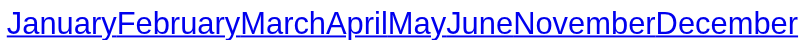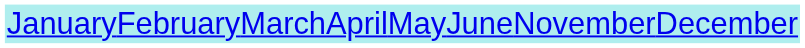(402, 23) no background -> (402, 23) paleturquoise background
